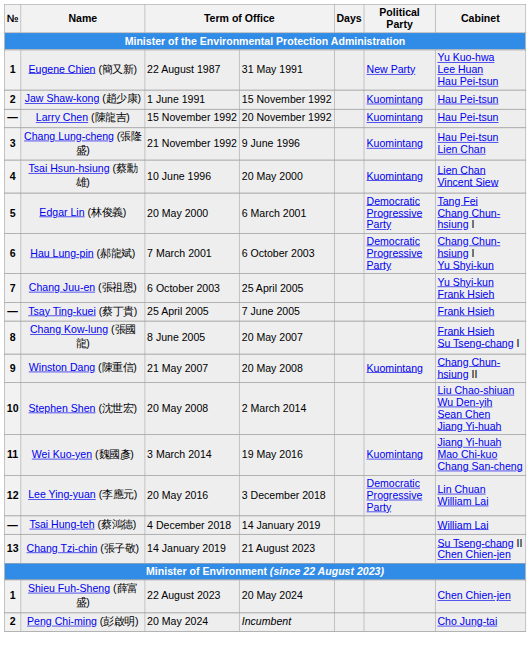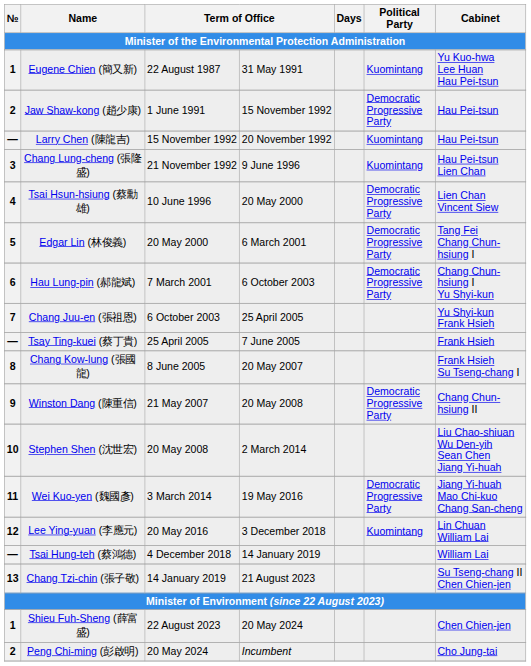(391, 70) New Party -> (395, 70) Kuomintang
(395, 99) Kuomintang -> (394, 110) Democratic Progressive Party
(395, 176) Kuomintang -> (394, 202) Democratic Progressive Party
(395, 368) Kuomintang -> (394, 403) Democratic Progressive Party
(395, 455) Kuomintang -> (394, 496) Democratic Progressive Party
(394, 495) Democratic Progressive Party -> (395, 531) Kuomintang
